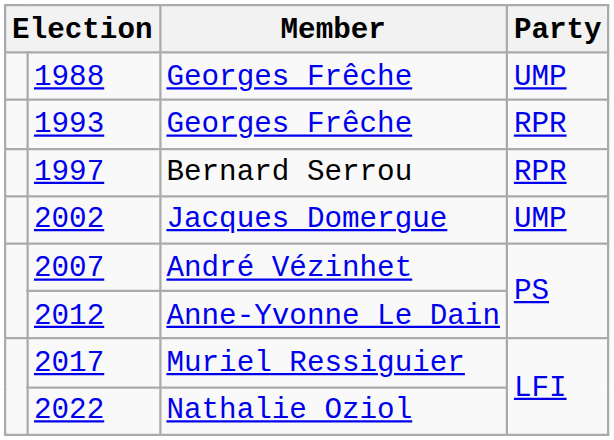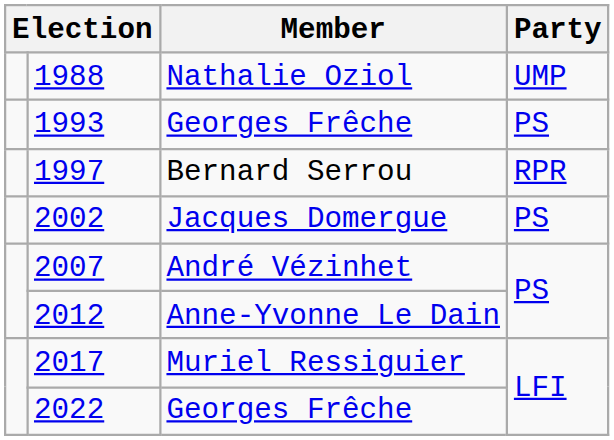(289, 77) Georges Frêche -> (289, 77) Nathalie Oziol
(540, 124) RPR -> (531, 124) PS
(540, 220) UMP -> (531, 220) PS
(289, 410) Nathalie Oziol -> (289, 410) Georges Frêche
